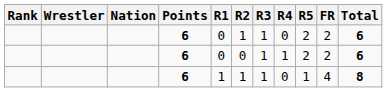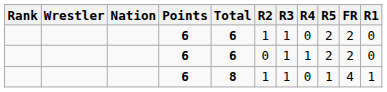columns swapped: (221, 15) <-> (360, 15)
